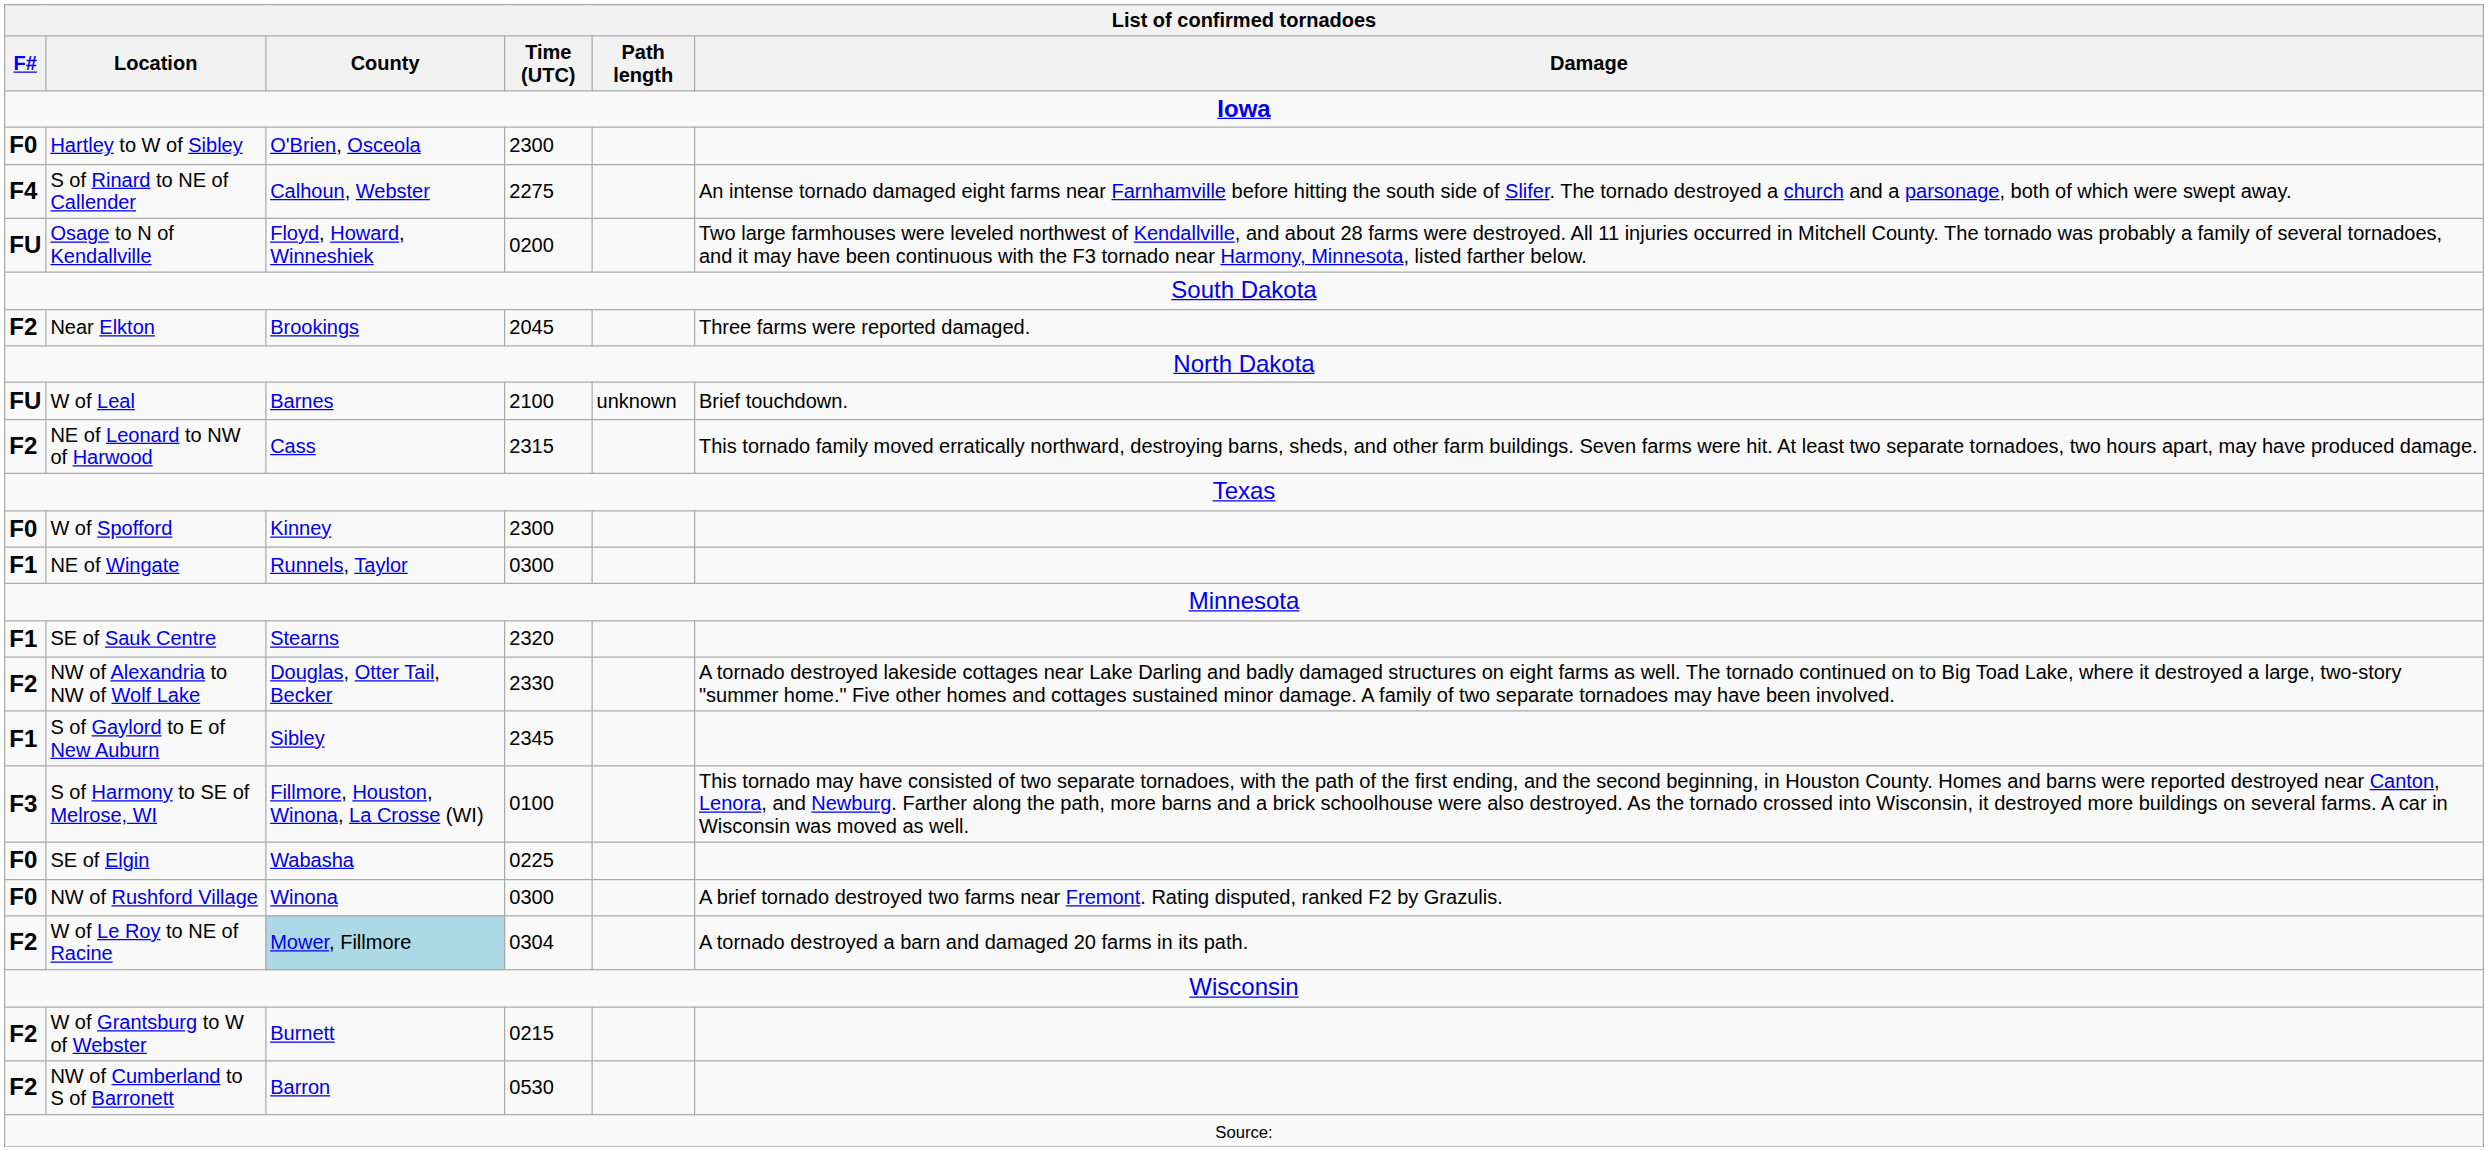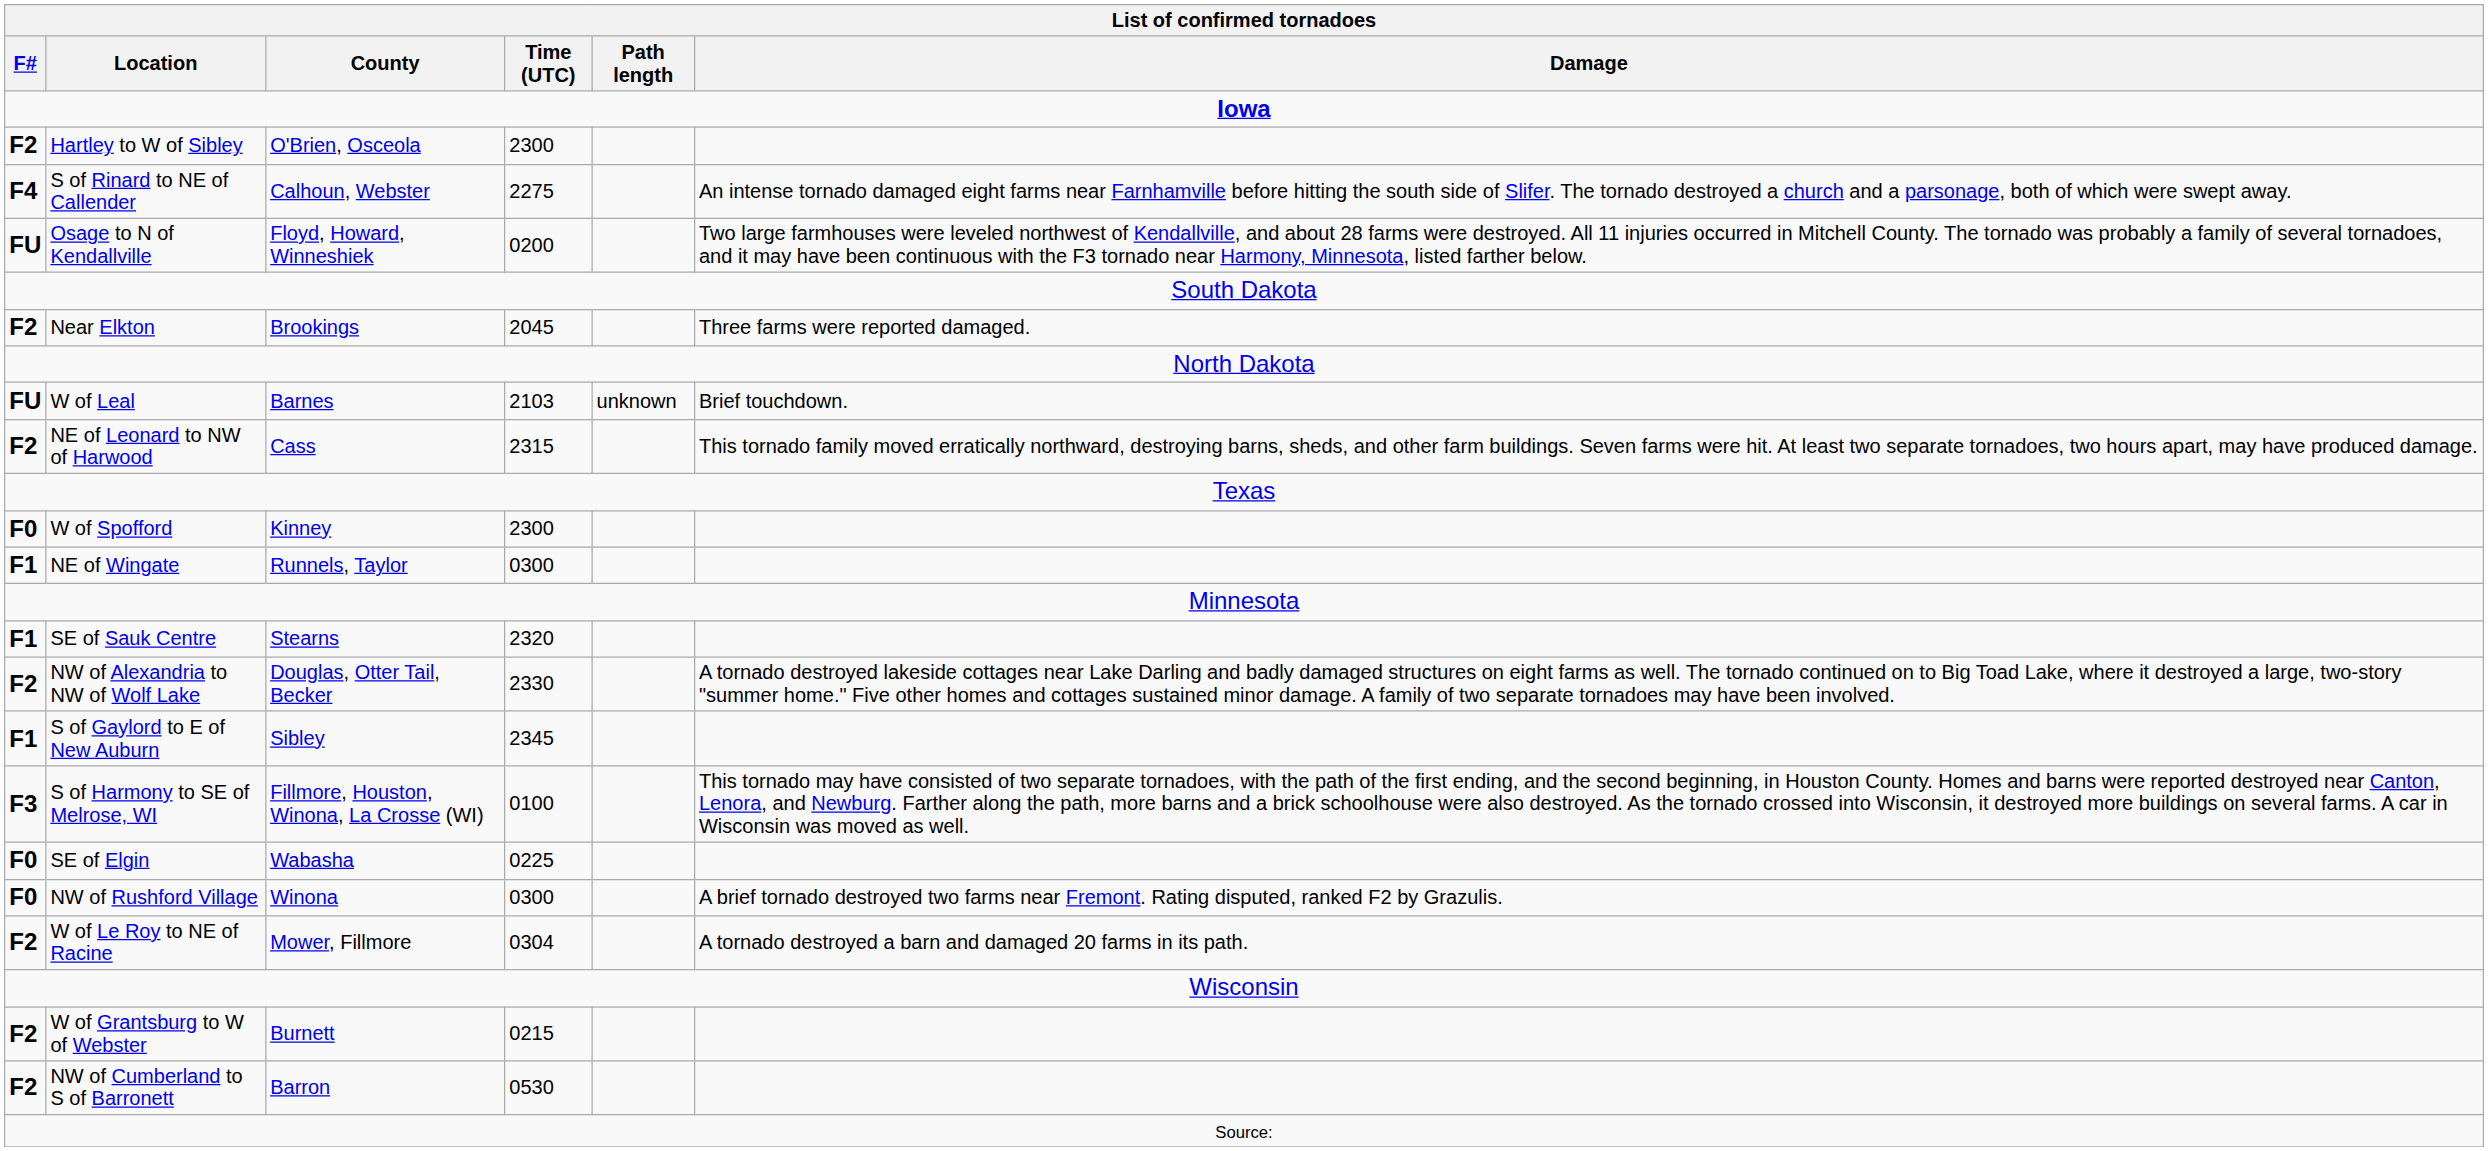(23, 145) F0 -> (23, 145) F2
(532, 400) 2100 -> (532, 400) 2103
(341, 942) lightblue background -> (341, 942) no background
